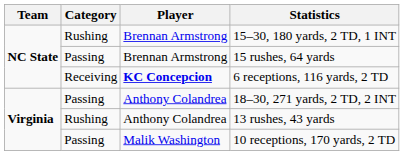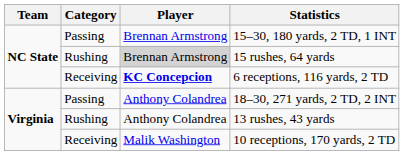(86, 35) Rushing -> (84, 35) Passing
(84, 56) Passing -> (86, 56) Rushing
(175, 56) no background -> (175, 56) lightgrey background
(84, 139) Passing -> (91, 139) Receiving
